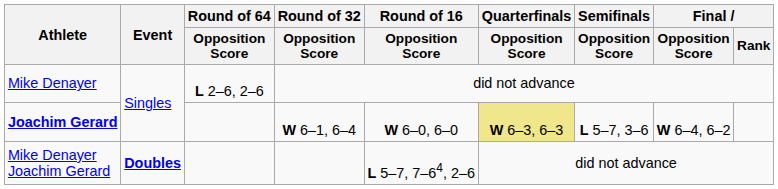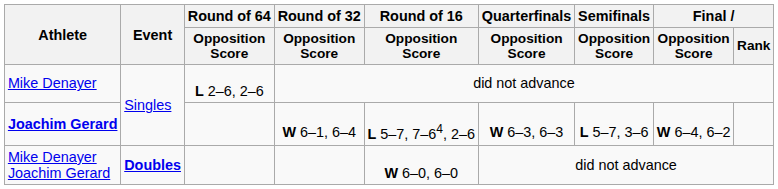(421, 130) W 6–0, 6–0 -> (421, 132) L 5–7, 7–64, 2–6
(527, 130) khaki background -> (527, 132) no background
(421, 171) L 5–7, 7–64, 2–6 -> (421, 173) W 6–0, 6–0
